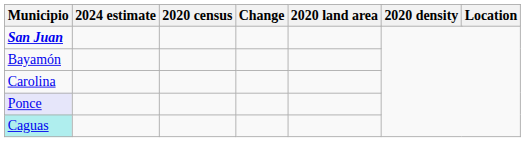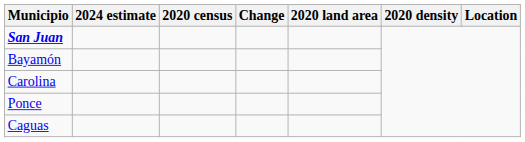(25, 103) lavender background -> (25, 103) no background
(28, 125) paleturquoise background -> (28, 125) no background
